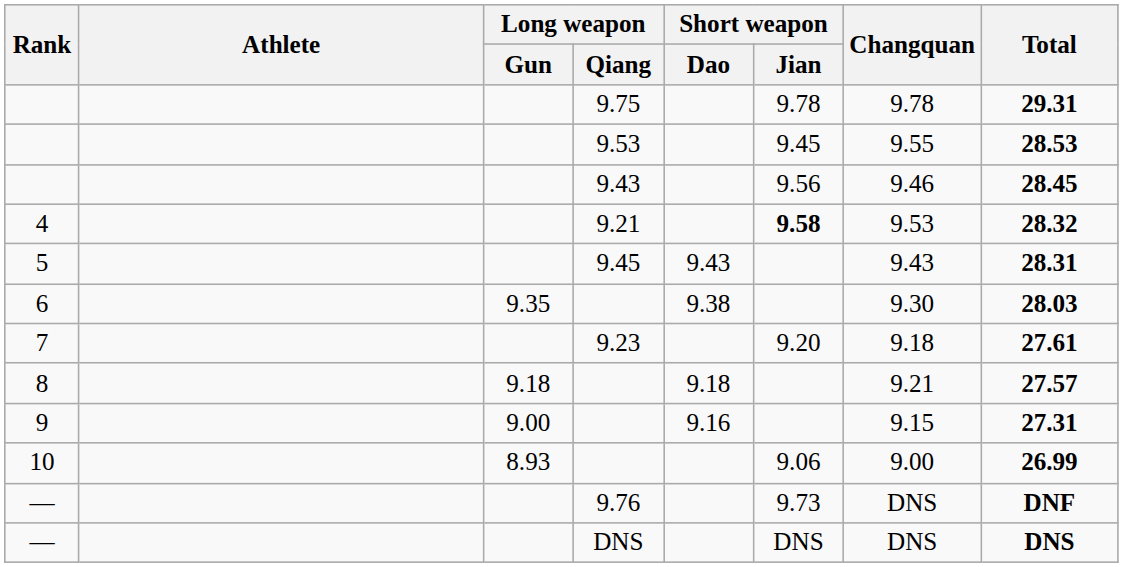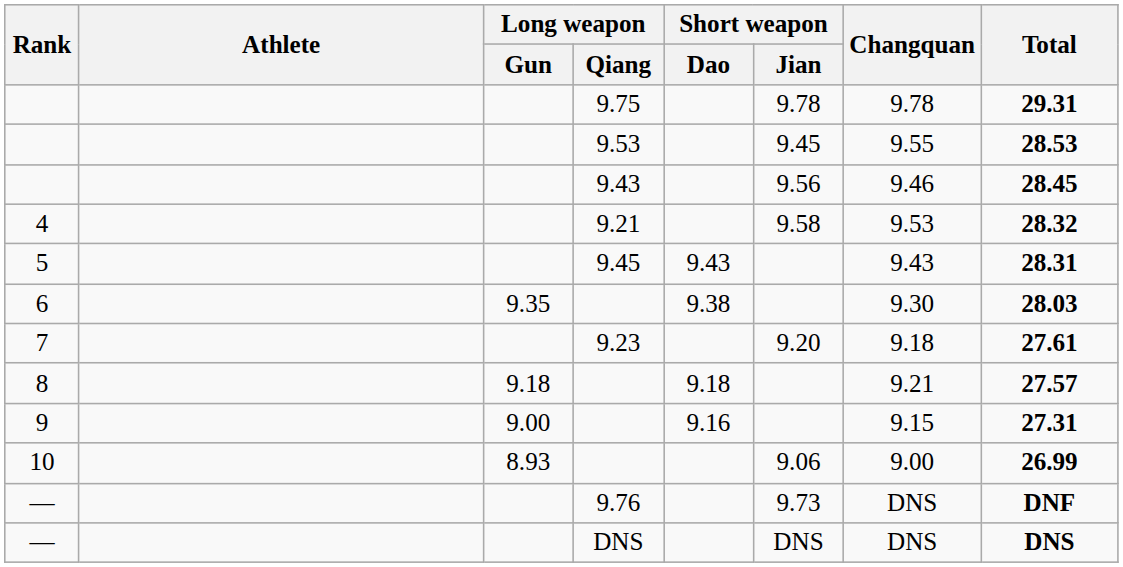(799, 223) bold -> (799, 223) normal
